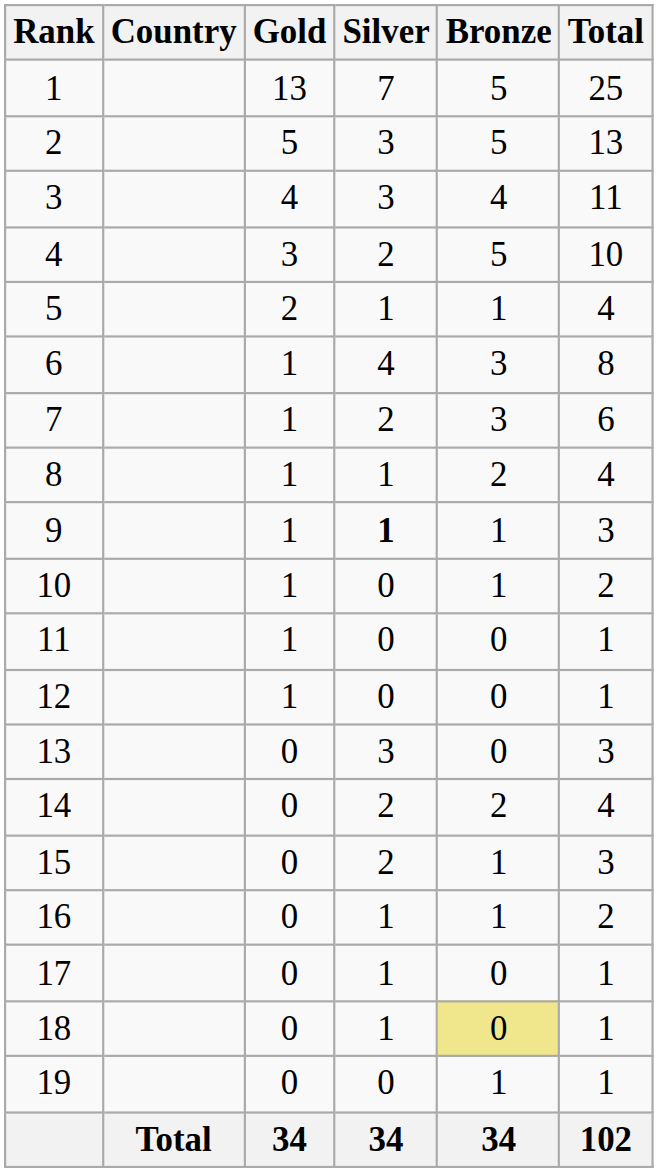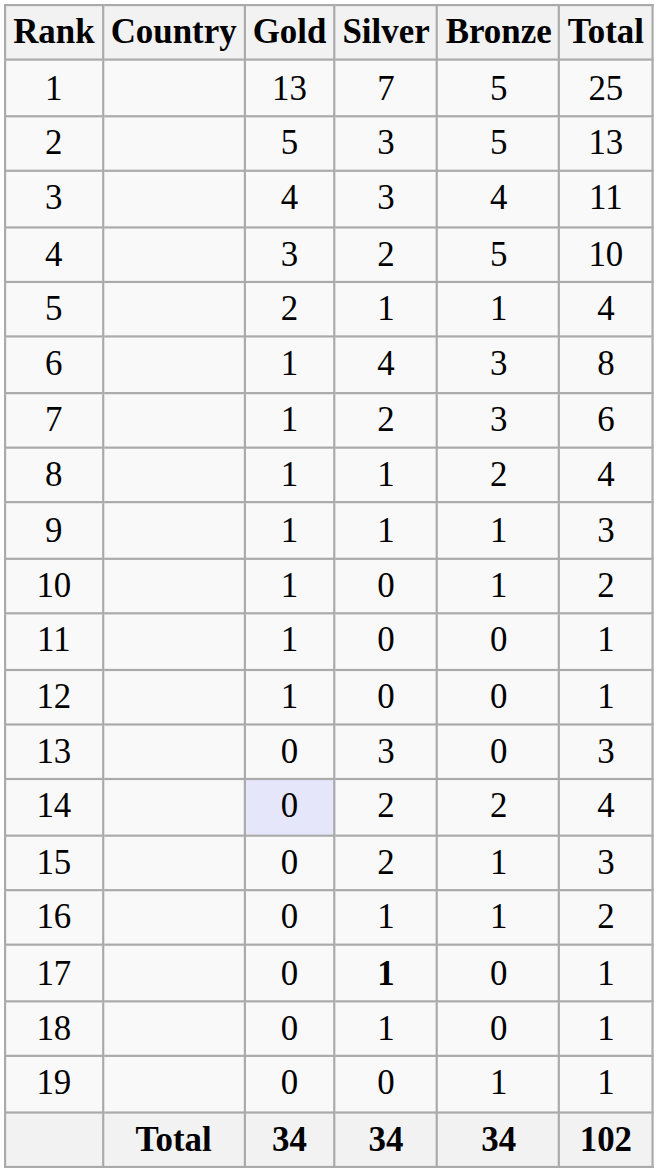(386, 530) bold -> (386, 530) normal
(290, 806) no background -> (290, 806) lavender background
(386, 972) normal -> (386, 972) bold
(499, 1027) khaki background -> (499, 1027) no background
